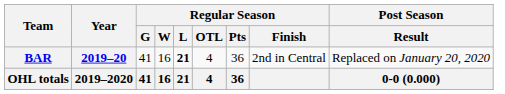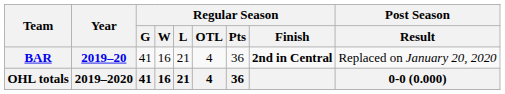(183, 57) bold -> (183, 57) normal
(289, 57) normal -> (292, 57) bold
